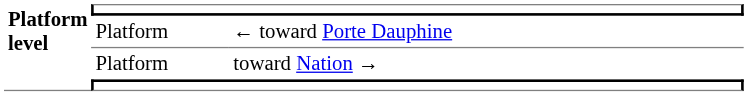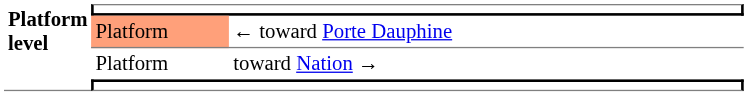(132, 31) no background -> (132, 31) lightsalmon background
